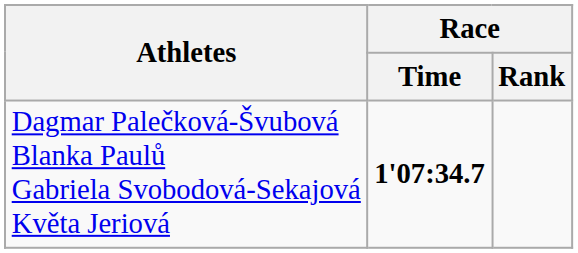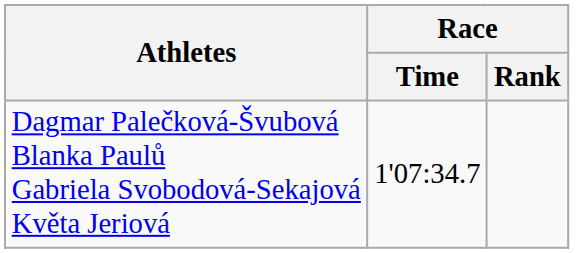(430, 173) bold -> (427, 173) normal
